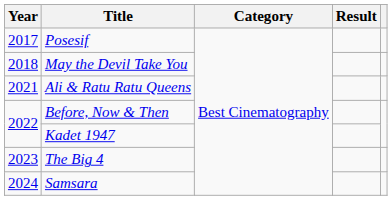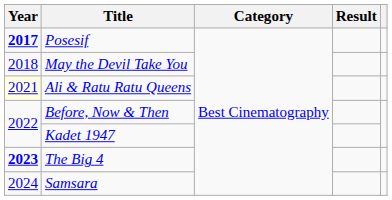(23, 40) normal -> (23, 40) bold
(23, 87) no background -> (23, 87) lightyellow background
(23, 159) normal -> (23, 159) bold
